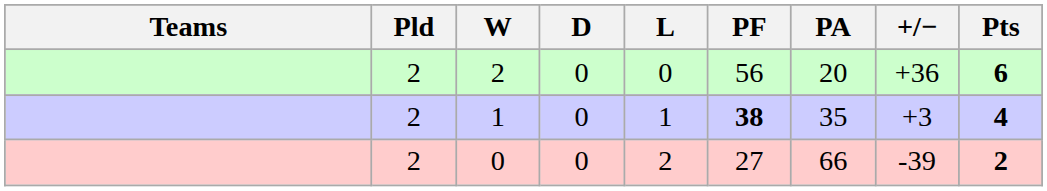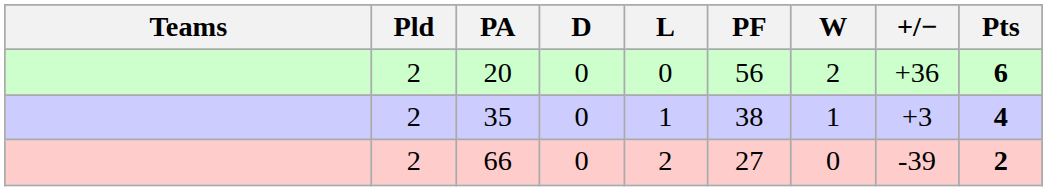columns swapped: (498, 26) <-> (833, 26)
(749, 116) bold -> (749, 116) normal
